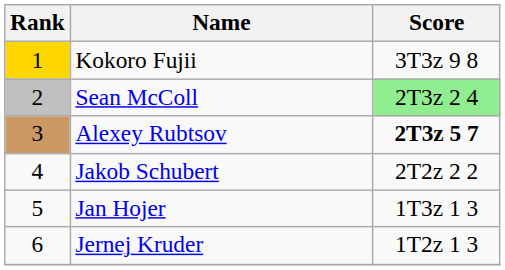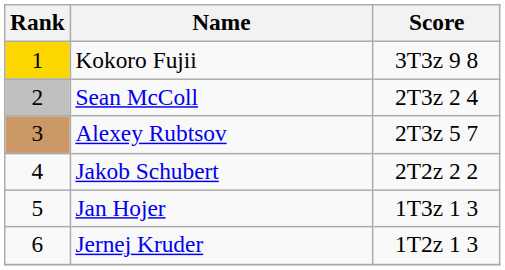(437, 97) lightgreen background -> (437, 97) no background
(437, 134) bold -> (437, 134) normal
